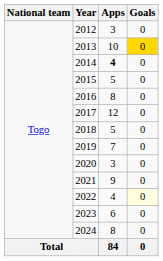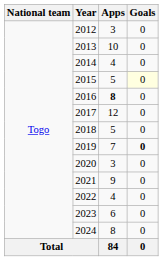(143, 46) gold background -> (143, 46) no background
(113, 63) bold -> (113, 63) normal
(143, 79) no background -> (143, 79) lightyellow background
(113, 96) normal -> (113, 96) bold
(143, 146) normal -> (143, 146) bold
(143, 197) lightyellow background -> (143, 197) no background
